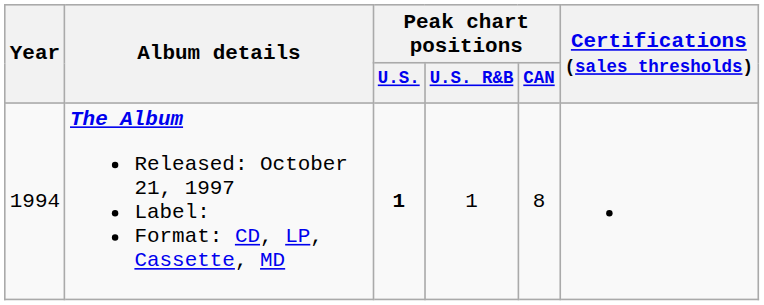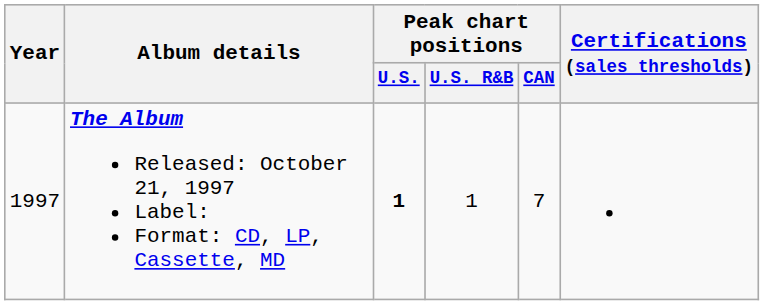(35, 201) 1994 -> (35, 201) 1997
(539, 201) 8 -> (539, 201) 7
